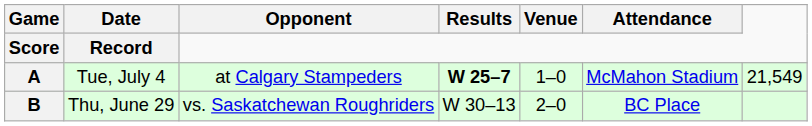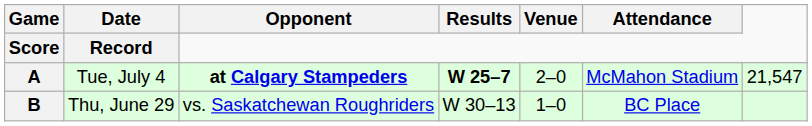(308, 76) normal -> (308, 76) bold
(551, 76) 1–0 -> (551, 76) 2–0
(775, 76) 21,549 -> (775, 76) 21,547
(551, 105) 2–0 -> (551, 105) 1–0
